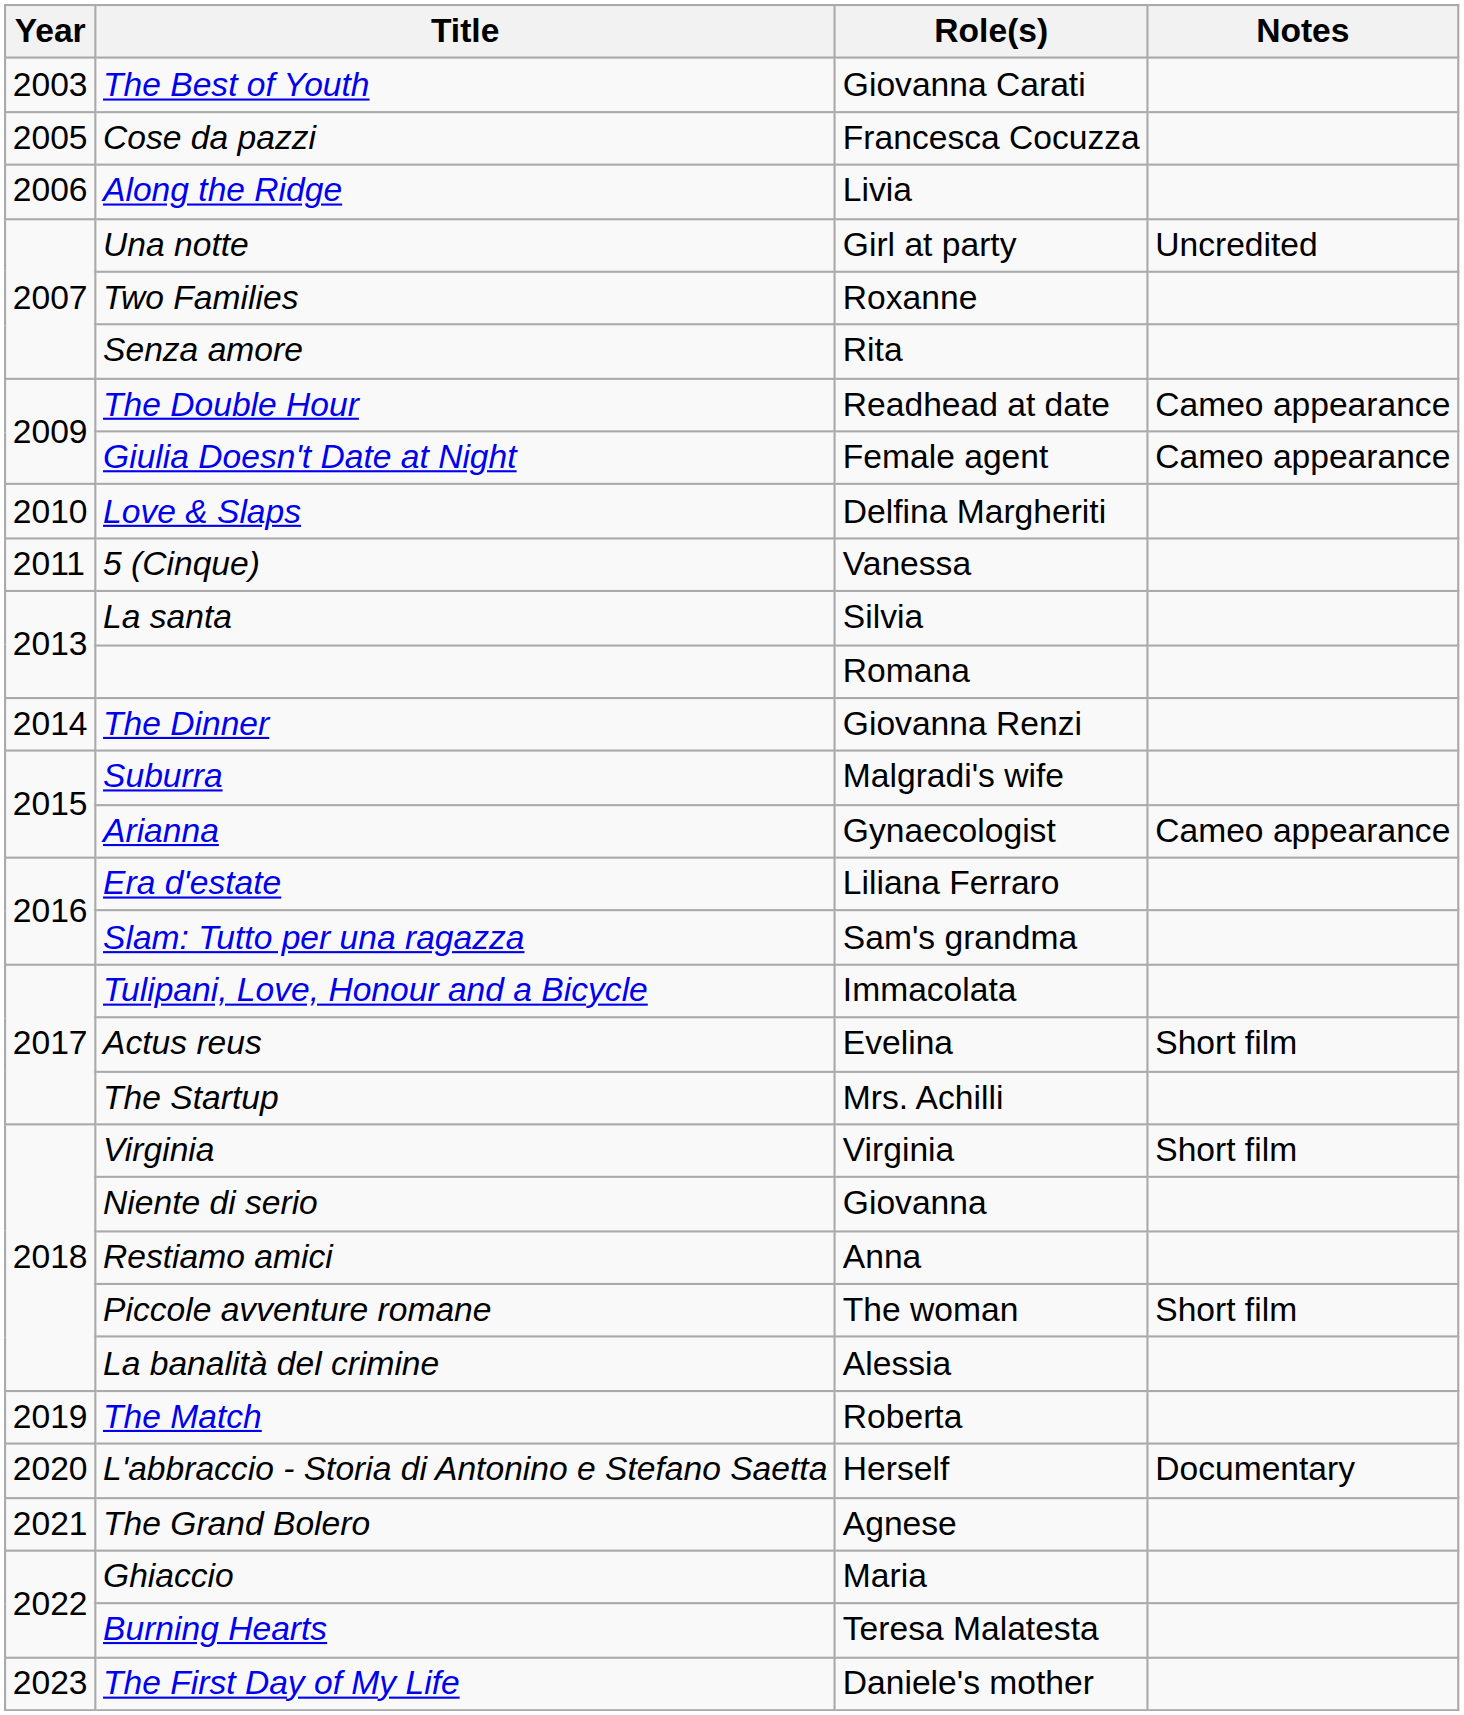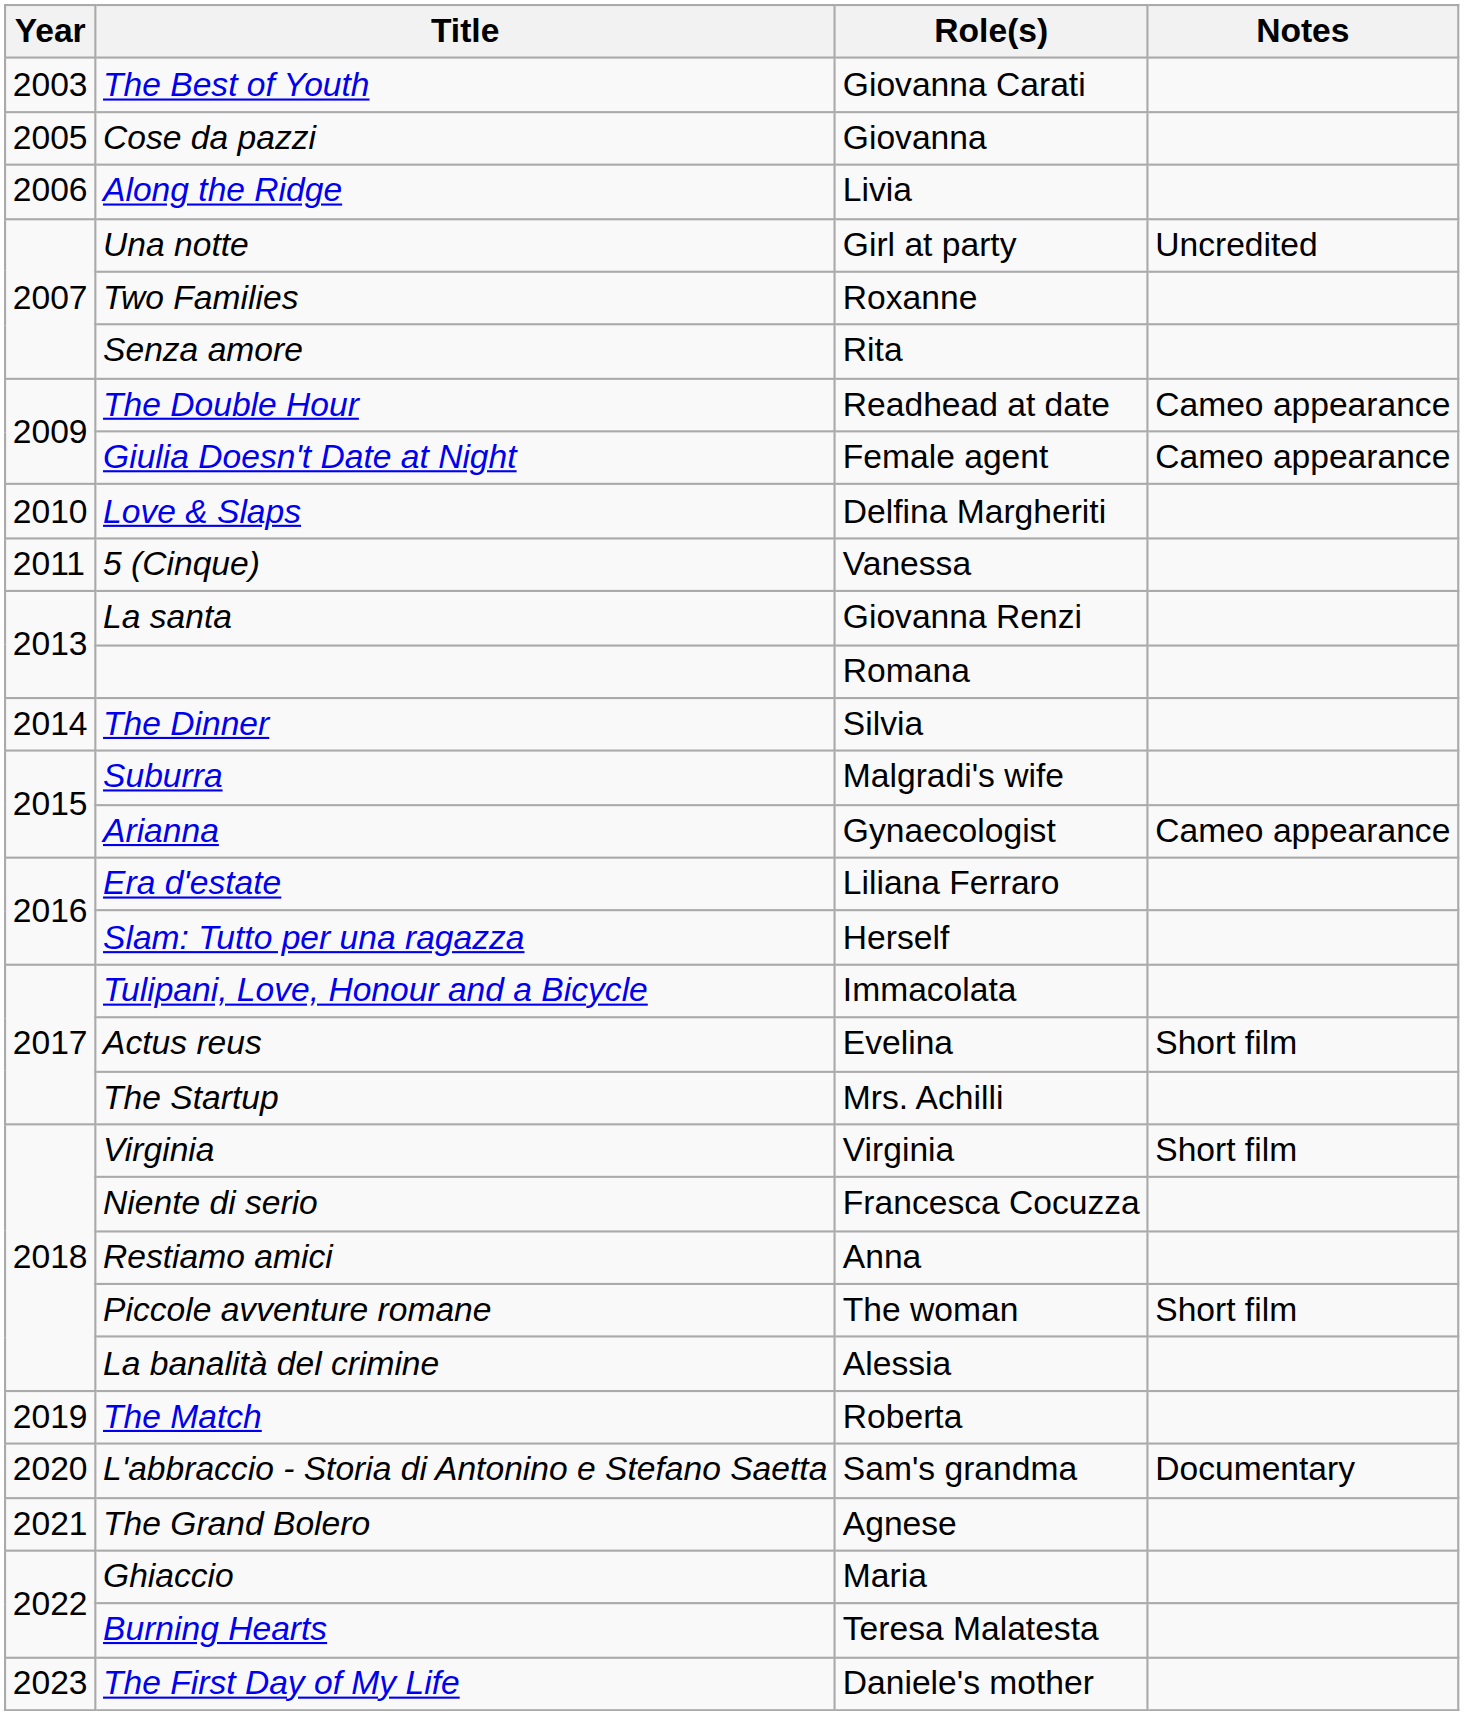(991, 137) Francesca Cocuzza -> (915, 137) Giovanna
(883, 617) Silvia -> (962, 617) Giovanna Renzi
(962, 723) Giovanna Renzi -> (883, 723) Silvia
(960, 937) Sam's grandma -> (896, 937) Herself
(915, 1203) Giovanna -> (991, 1203) Francesca Cocuzza
(896, 1469) Herself -> (960, 1469) Sam's grandma
